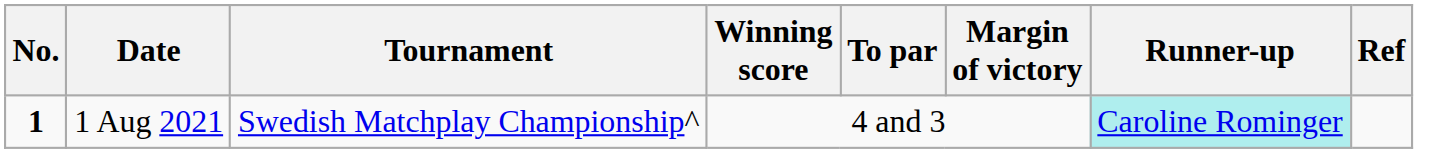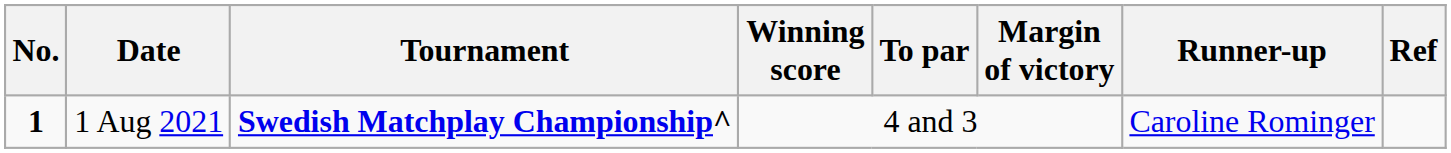(469, 121) normal -> (485, 121) bold
(1220, 121) paleturquoise background -> (1252, 121) no background
